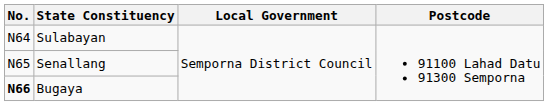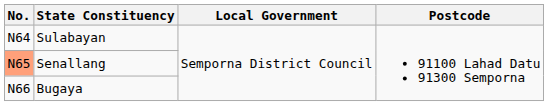(19, 63) no background -> (19, 63) lightsalmon background
(19, 88) bold -> (19, 88) normal
